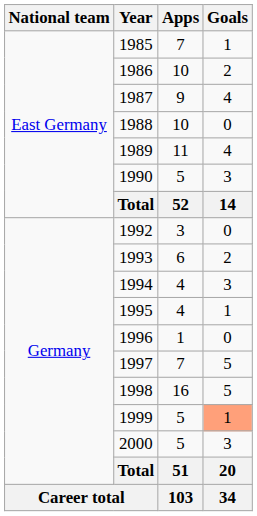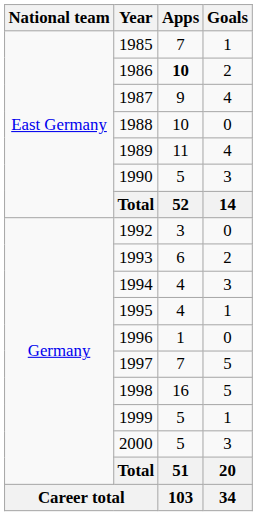(181, 71) normal -> (181, 71) bold
(228, 417) lightsalmon background -> (228, 417) no background
